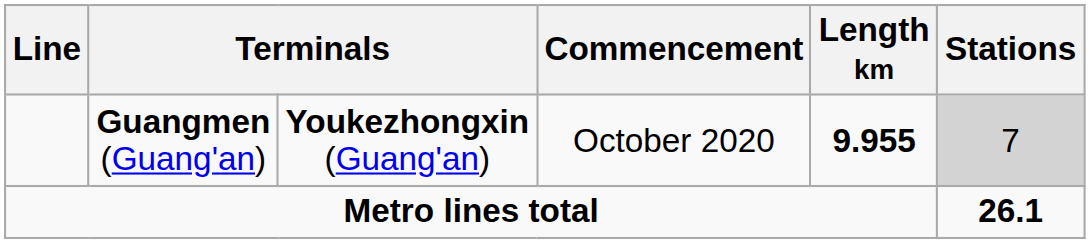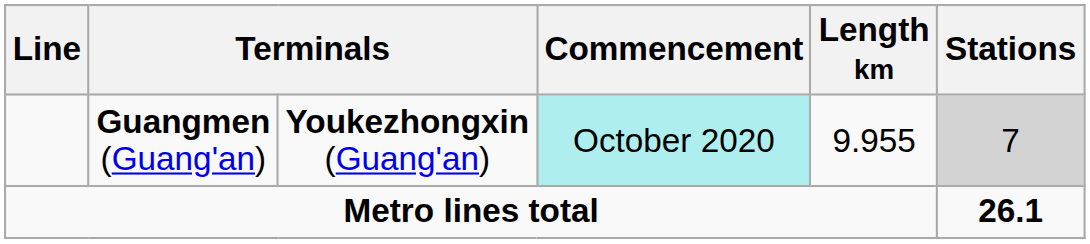(674, 139) no background -> (674, 139) paleturquoise background
(874, 139) bold -> (874, 139) normal
